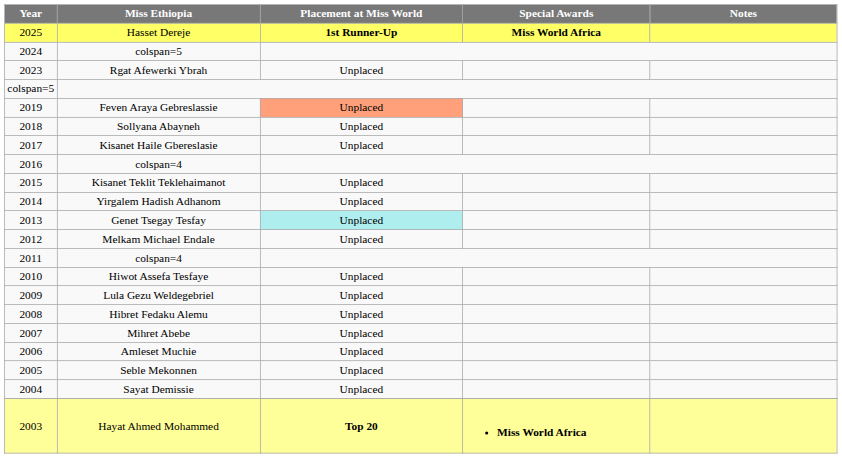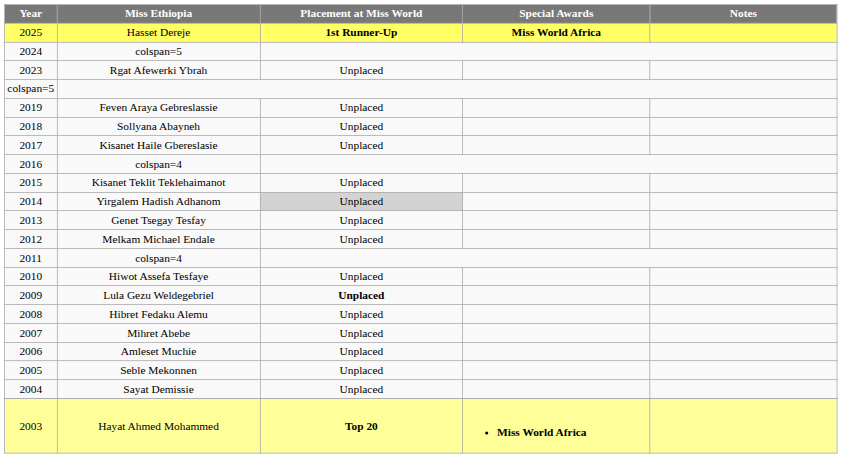(361, 108) lightsalmon background -> (361, 108) no background
(361, 201) no background -> (361, 201) lightgrey background
(361, 220) paleturquoise background -> (361, 220) no background
(361, 295) normal -> (361, 295) bold
